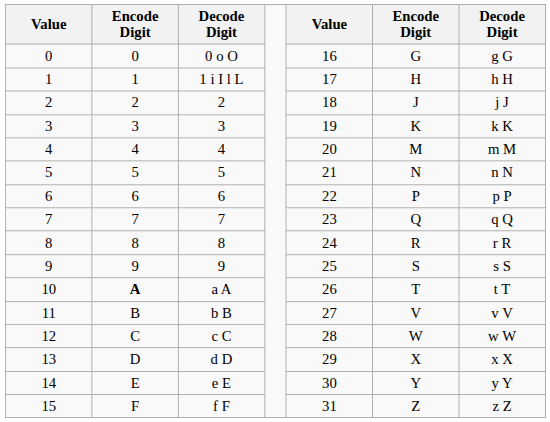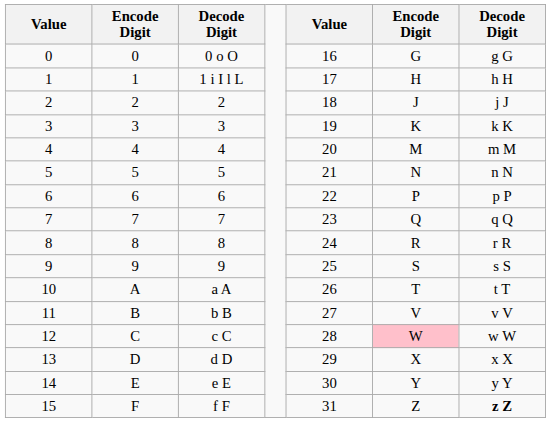(135, 289) bold -> (135, 289) normal
(416, 336) no background -> (416, 336) pink background
(502, 406) normal -> (502, 406) bold
